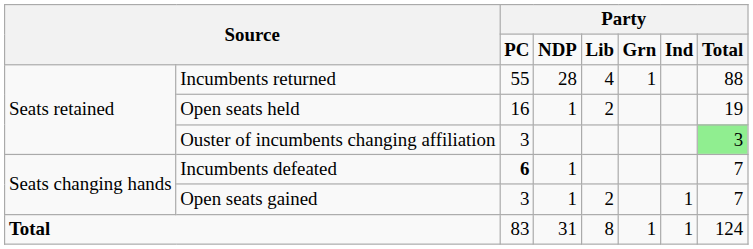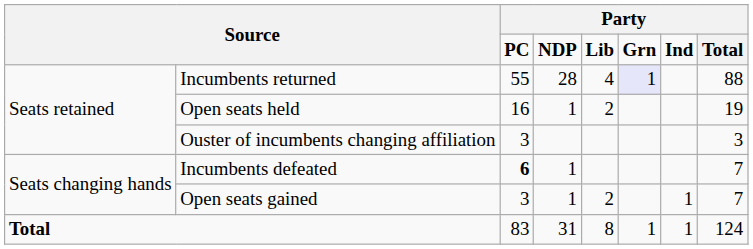(651, 79) no background -> (651, 79) lavender background
(739, 139) lightgreen background -> (739, 139) no background
